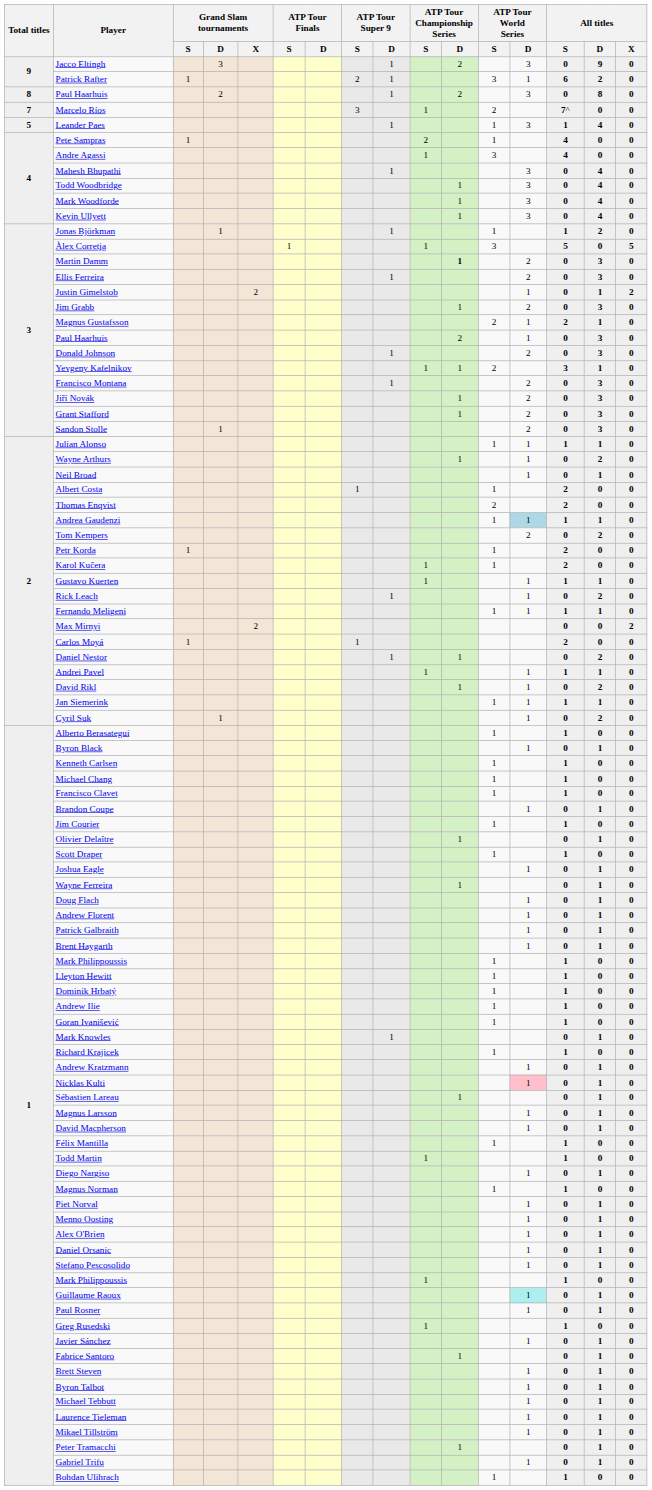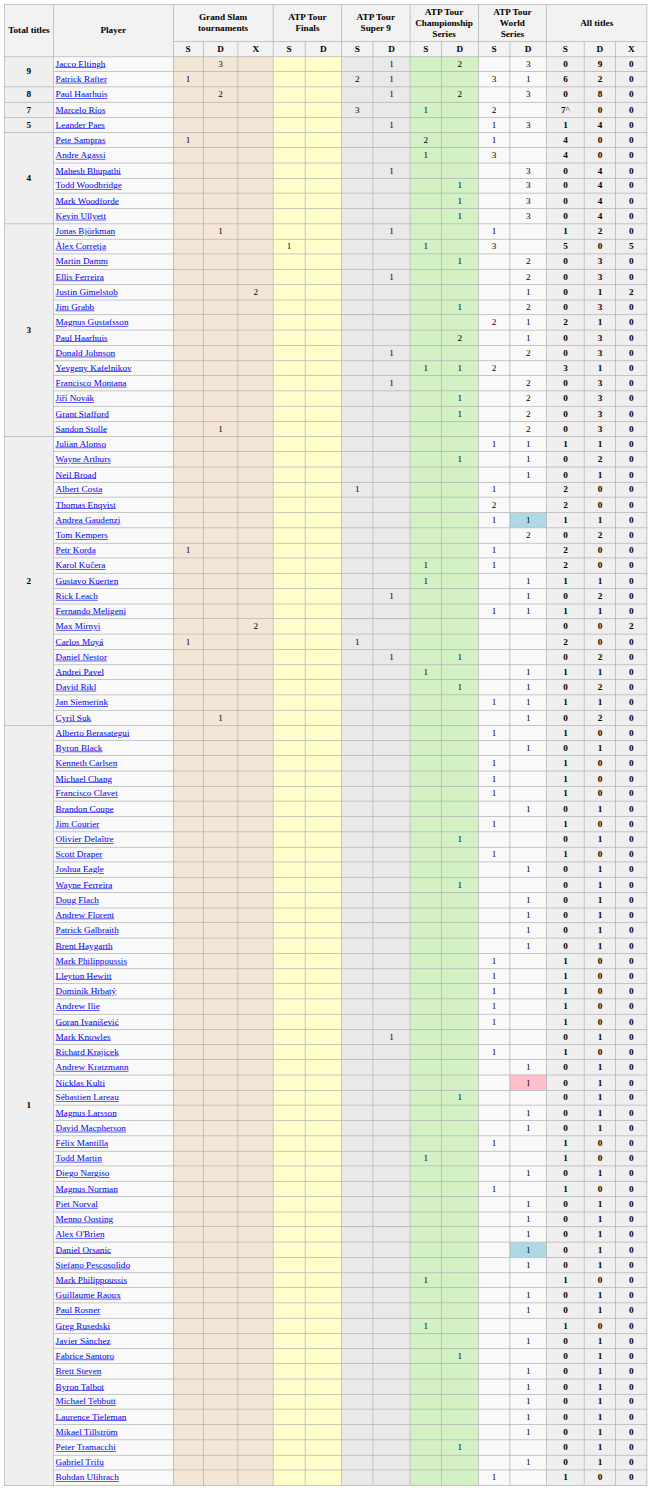(460, 262) bold -> (460, 262) normal
(528, 1250) no background -> (528, 1250) lightblue background
(528, 1295) paleturquoise background -> (528, 1295) no background
